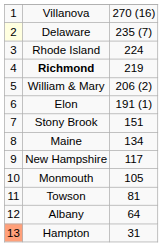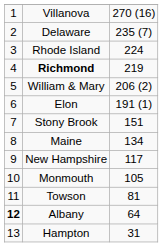(13, 31) lightyellow background -> (13, 31) no background
(13, 214) normal -> (13, 214) bold
(13, 232) lightsalmon background -> (13, 232) no background
